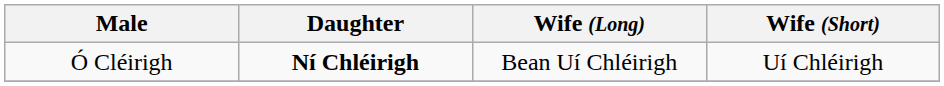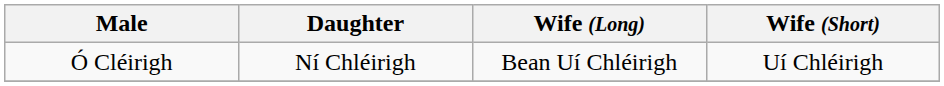(355, 61) bold -> (355, 61) normal
